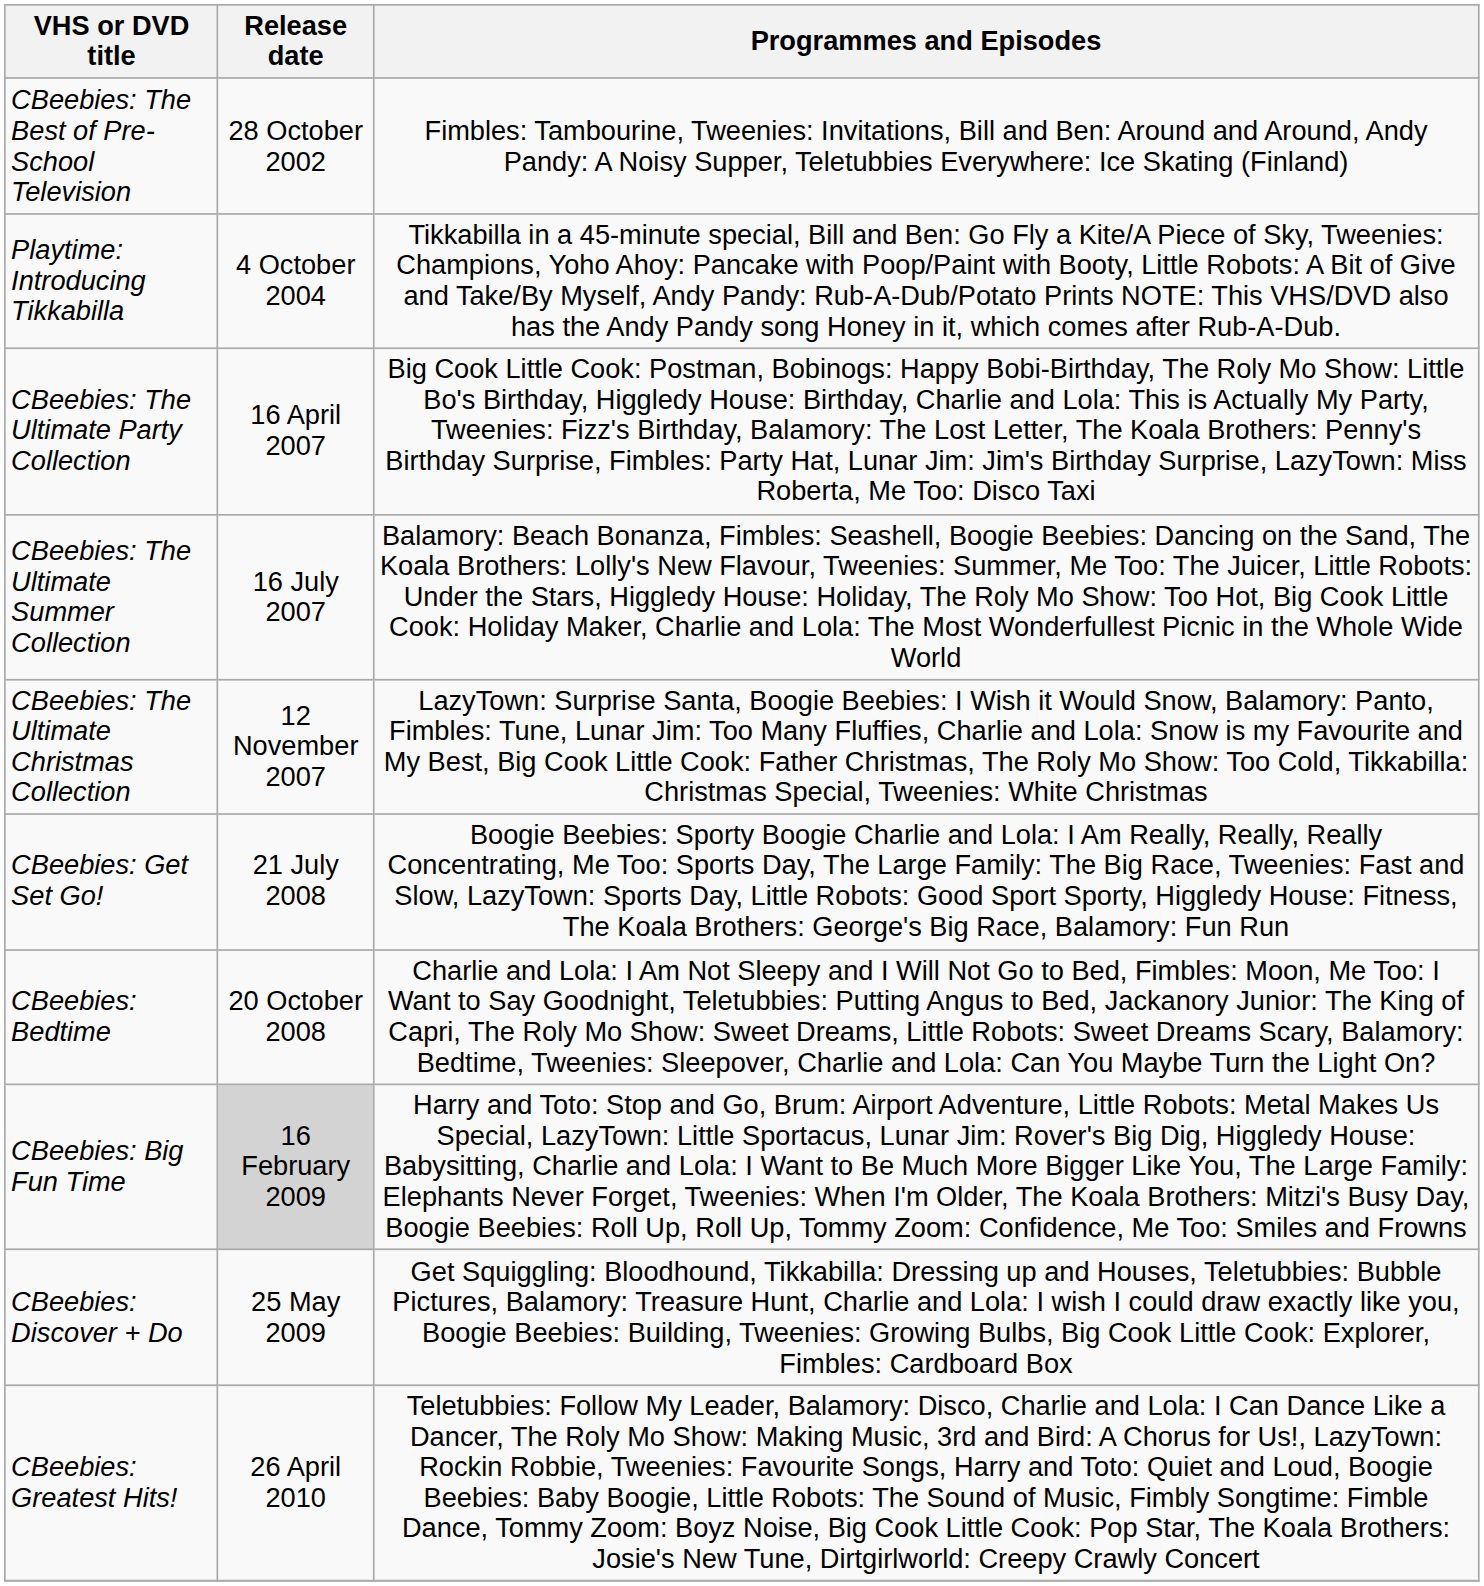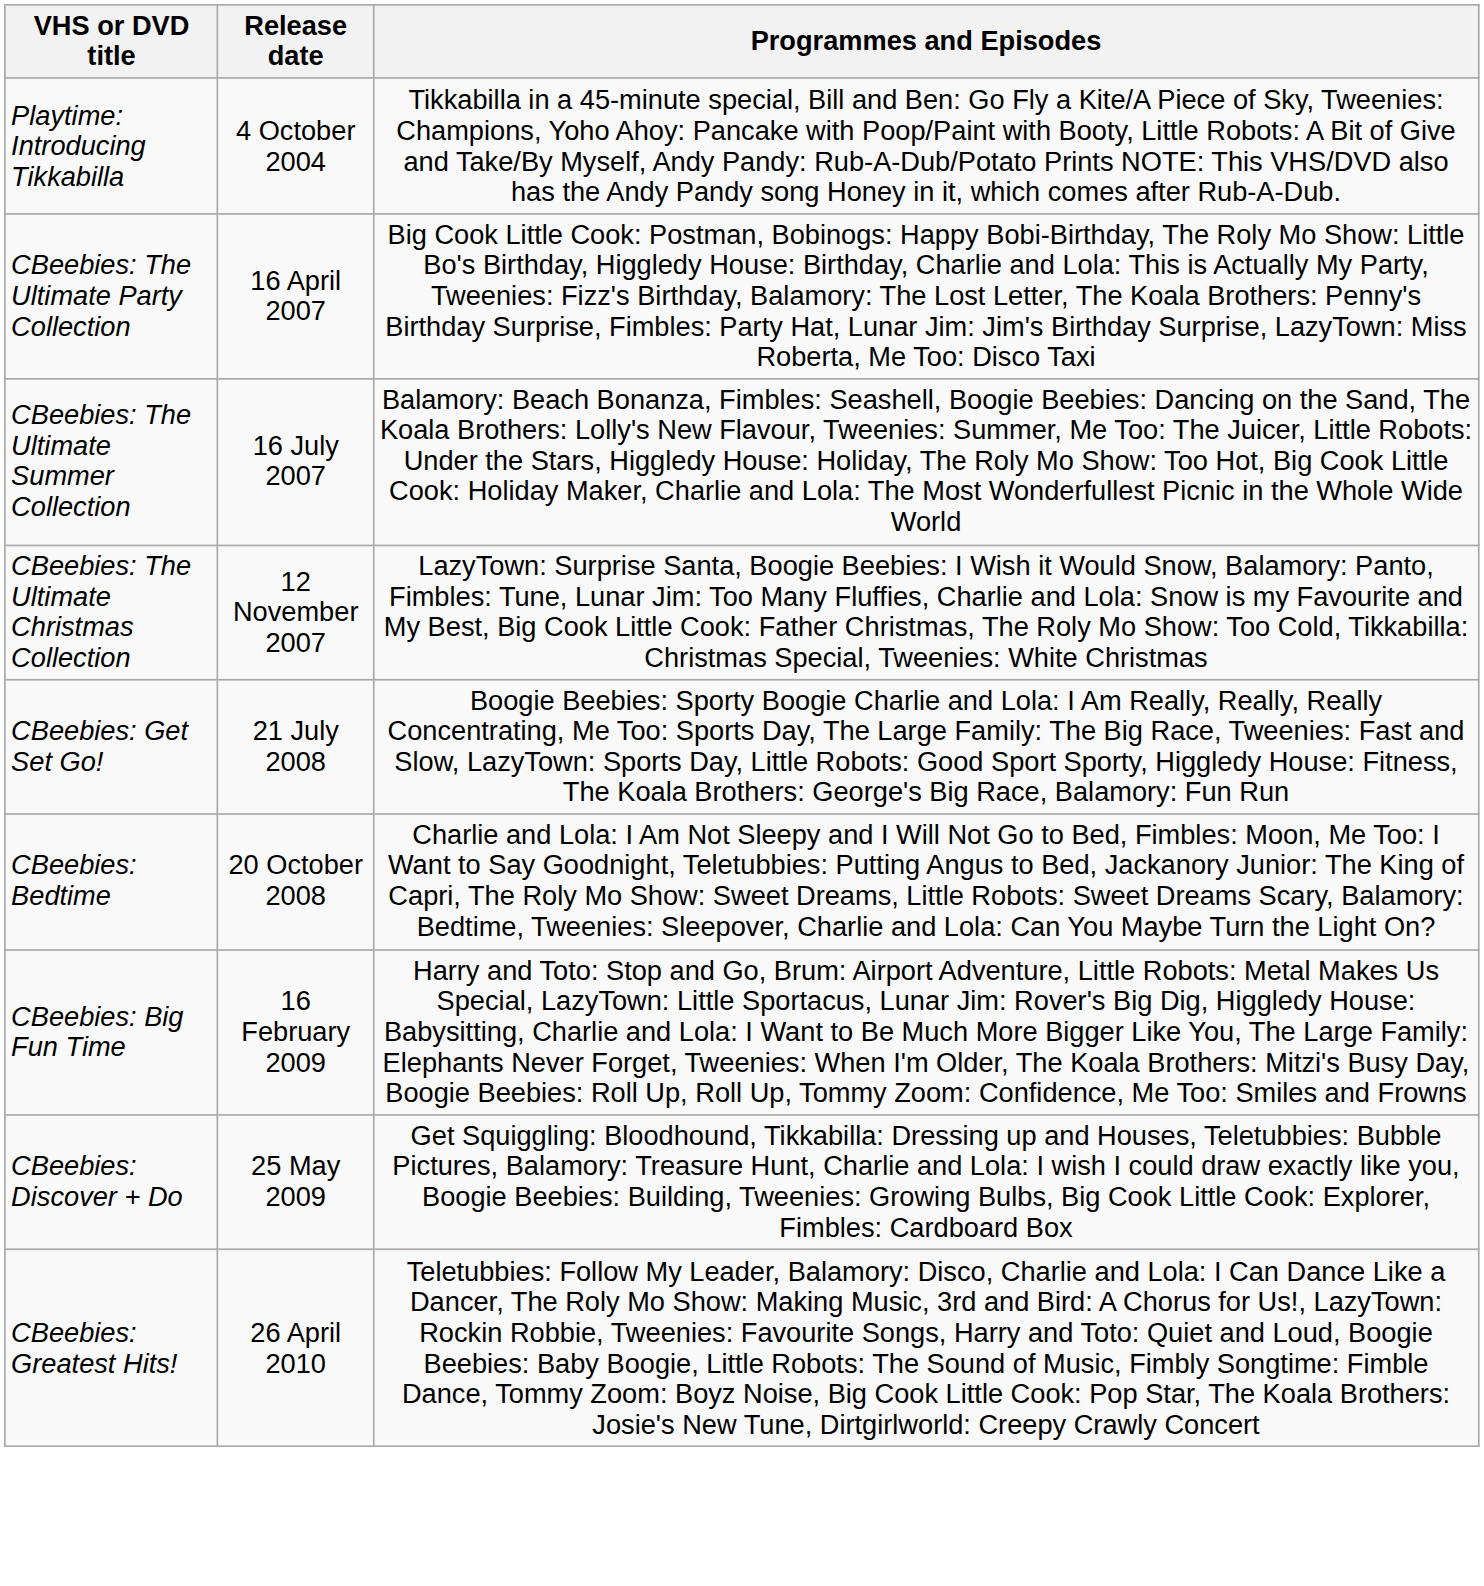- row: (101, 145)
(296, 1166) lightgrey background -> (296, 1031) no background
